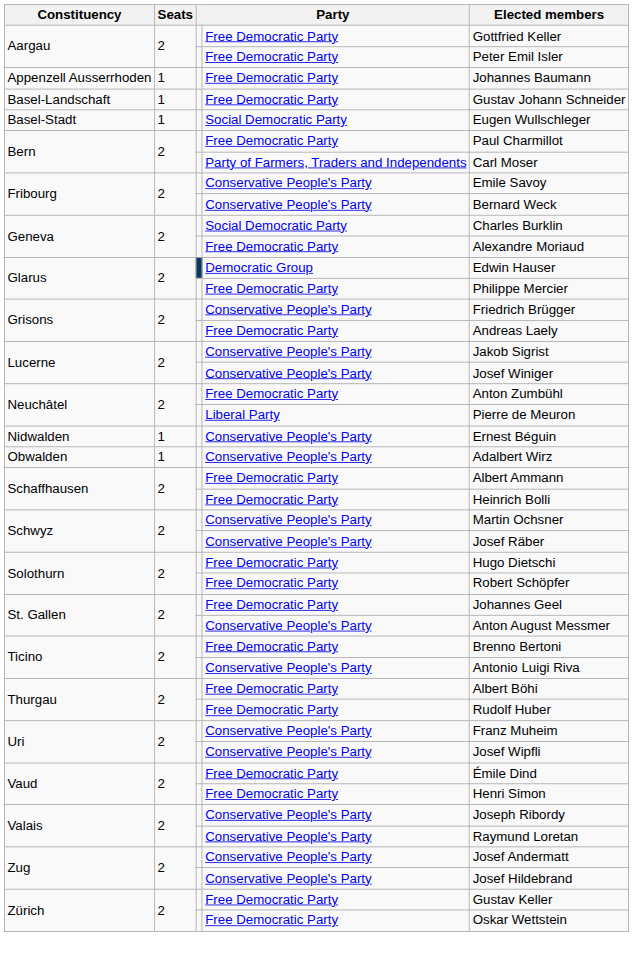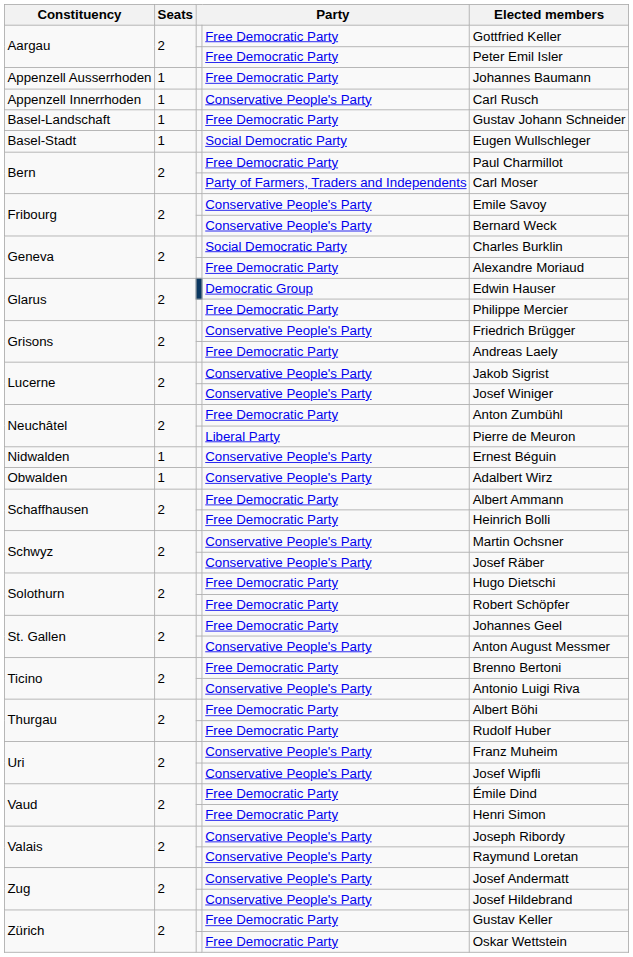+ row: (74, 99)
